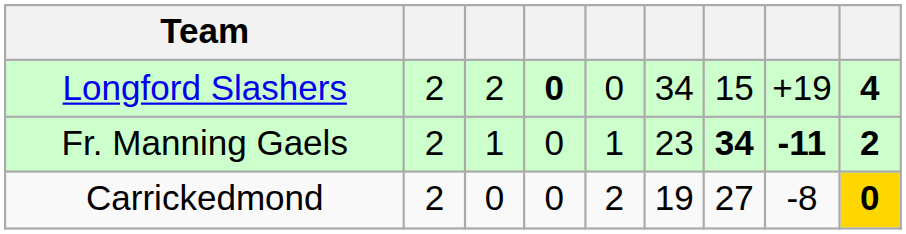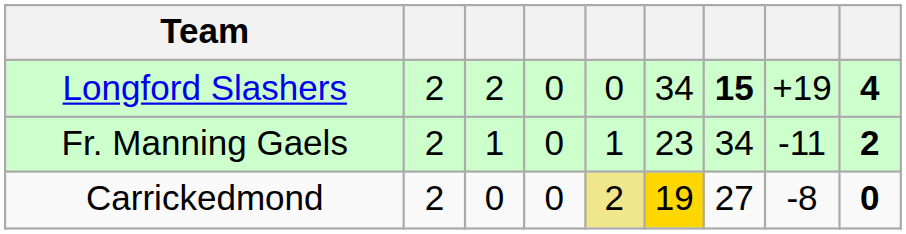(554, 87) bold -> (554, 87) normal
(734, 87) normal -> (734, 87) bold
(734, 143) bold -> (734, 143) normal
(802, 143) bold -> (802, 143) normal
(614, 198) no background -> (614, 198) khaki background
(674, 198) no background -> (674, 198) gold background
(870, 198) gold background -> (870, 198) no background
